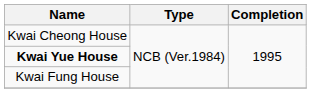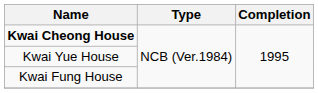(67, 35) normal -> (71, 35) bold
(67, 56) bold -> (71, 56) normal
